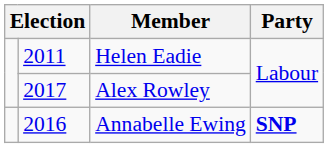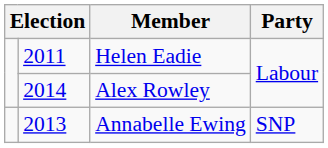(45, 90) 2017 -> (45, 90) 2014
(45, 124) 2016 -> (45, 124) 2013
(276, 124) bold -> (276, 124) normal
